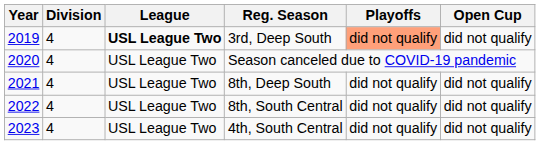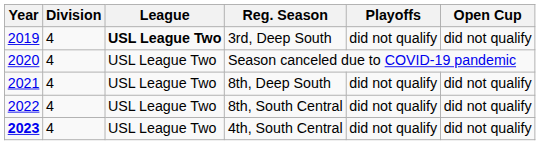(393, 38) lightsalmon background -> (393, 38) no background
(24, 128) normal -> (24, 128) bold
